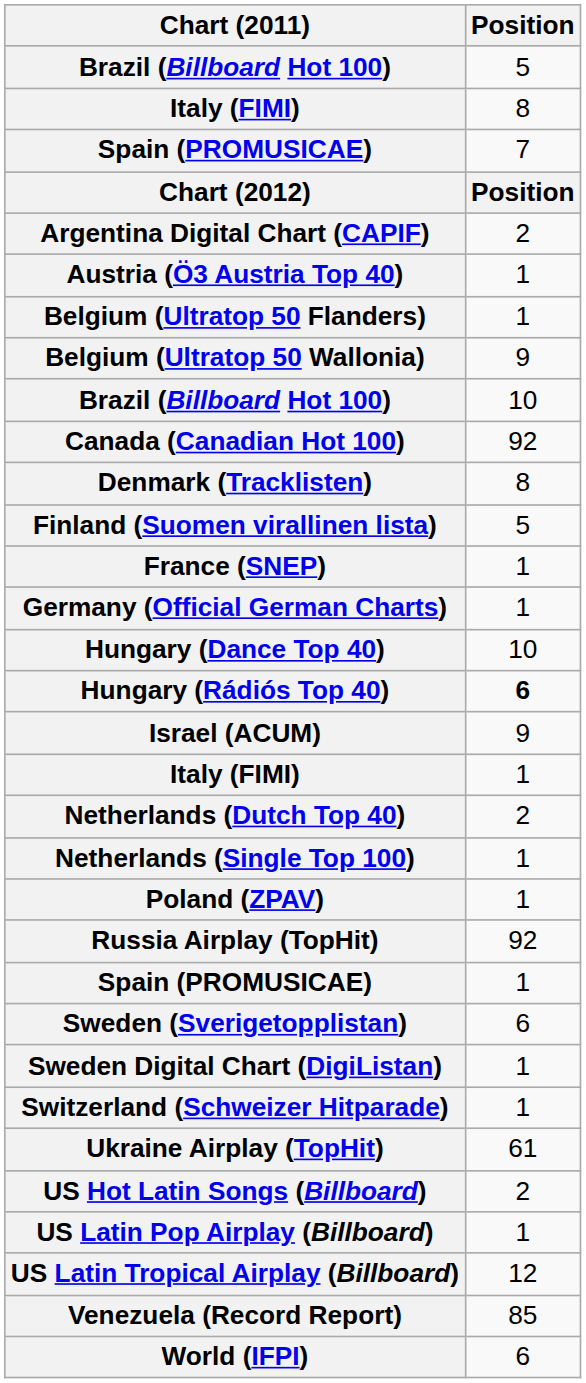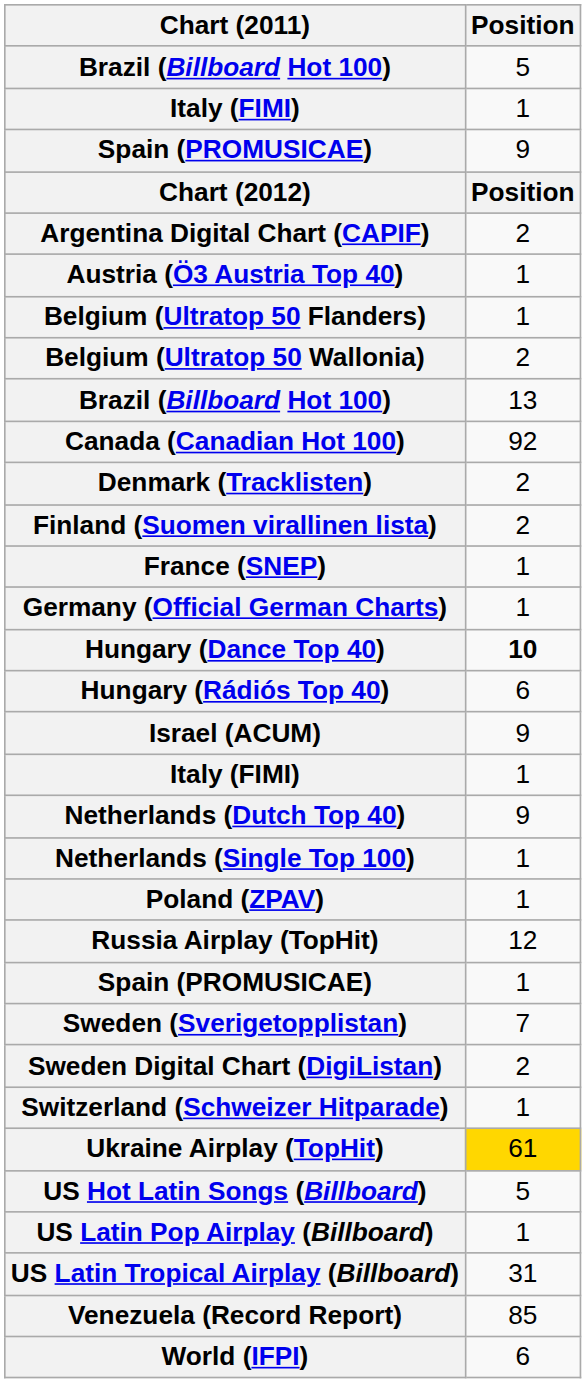(523, 108) 8 -> (523, 108) 1
(523, 150) 7 -> (523, 150) 9
(523, 358) 9 -> (523, 358) 2
(523, 399) 10 -> (523, 399) 13
(523, 483) 8 -> (523, 483) 2
(523, 524) 5 -> (523, 524) 2
(523, 649) normal -> (523, 649) bold
(523, 691) bold -> (523, 691) normal
(523, 815) 2 -> (523, 815) 9
(523, 940) 92 -> (523, 940) 12
(523, 1024) 6 -> (523, 1024) 7
(523, 1065) 1 -> (523, 1065) 2
(523, 1148) no background -> (523, 1148) gold background
(523, 1190) 2 -> (523, 1190) 5
(523, 1273) 12 -> (523, 1273) 31
